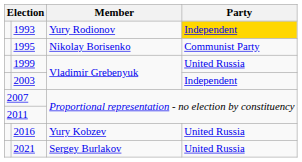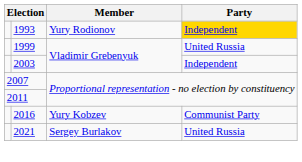- row: (24, 47)
(214, 132) United Russia -> (222, 115) Communist Party
